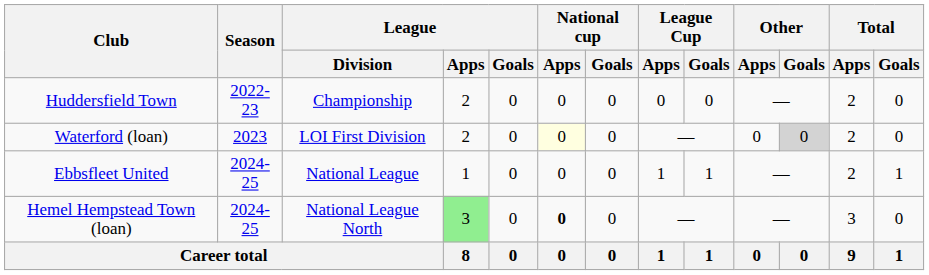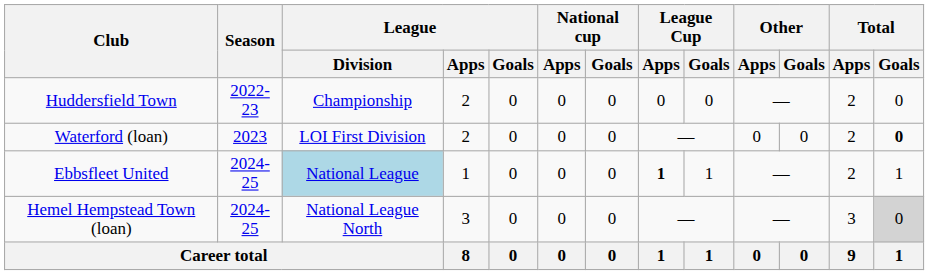(562, 136) lightyellow background -> (562, 136) no background
(804, 136) lightgrey background -> (804, 136) no background
(899, 136) normal -> (899, 136) bold
(362, 173) no background -> (362, 173) lightblue background
(661, 173) normal -> (661, 173) bold
(466, 219) lightgreen background -> (466, 219) no background
(562, 219) bold -> (562, 219) normal
(899, 219) no background -> (899, 219) lightgrey background
